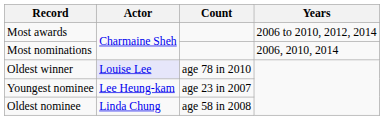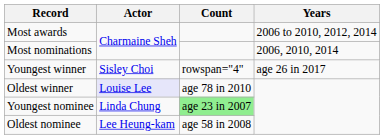+ row: (47, 69)
(137, 87) Lee Heung-kam -> (130, 106) Linda Chung
(217, 87) no background -> (217, 106) lightgreen background
(130, 106) Linda Chung -> (137, 124) Lee Heung-kam
